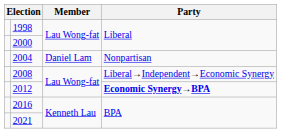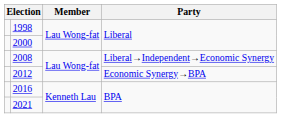- row: (22, 58)
(157, 89) bold -> (155, 74) normal
